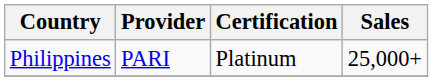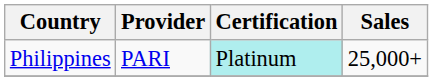(256, 57) no background -> (256, 57) paleturquoise background
